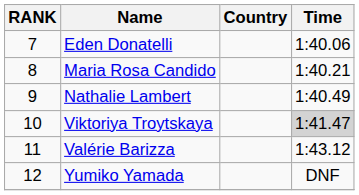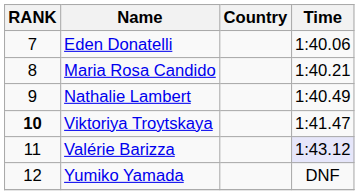(32, 123) normal -> (32, 123) bold
(323, 123) lightgrey background -> (323, 123) no background
(323, 149) no background -> (323, 149) lavender background
